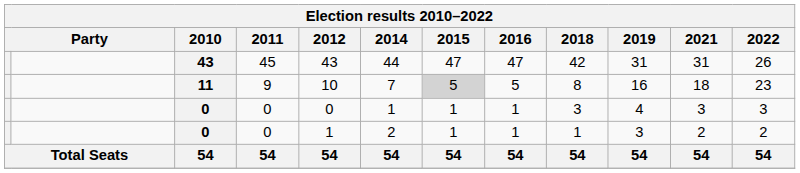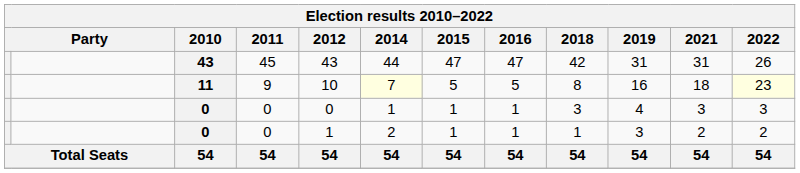(391, 86) no background -> (391, 86) lightyellow background
(453, 86) lightgrey background -> (453, 86) no background
(763, 86) no background -> (763, 86) lightyellow background
